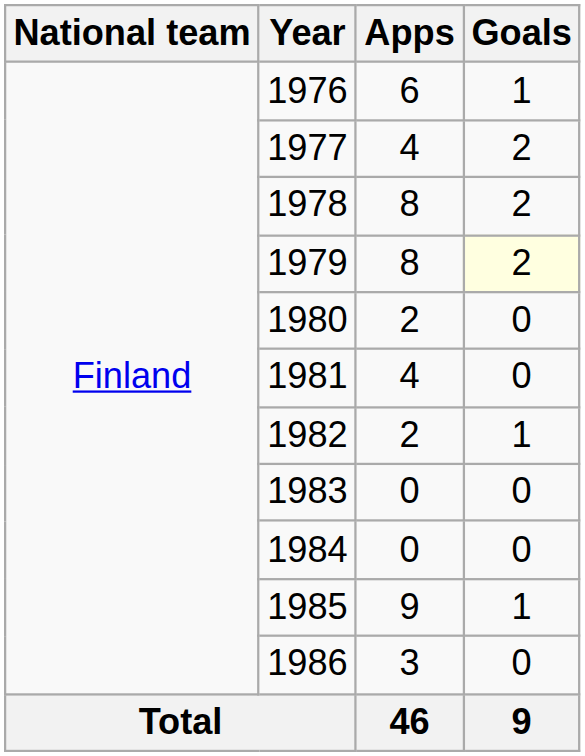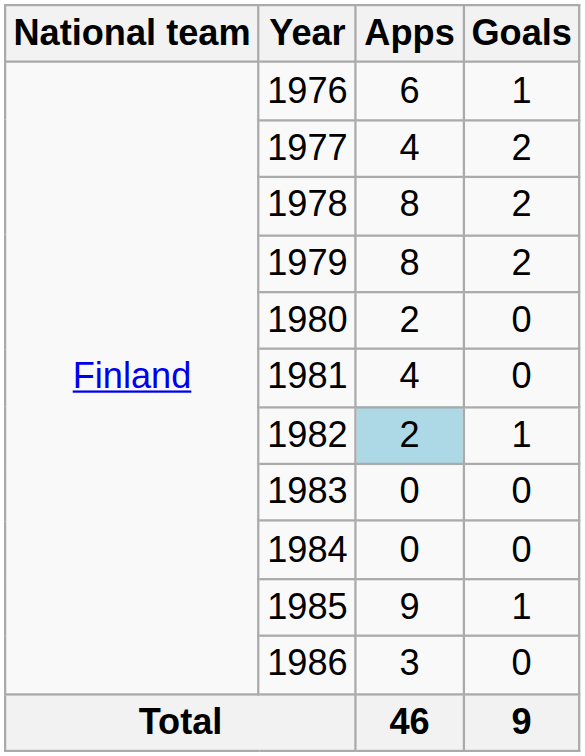(522, 262) lightyellow background -> (522, 262) no background
(410, 434) no background -> (410, 434) lightblue background
